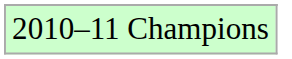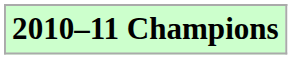(140, 29) normal -> (145, 29) bold
